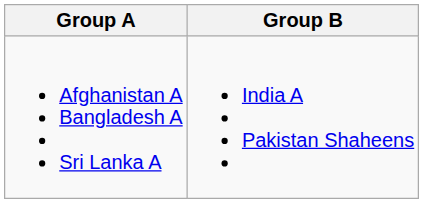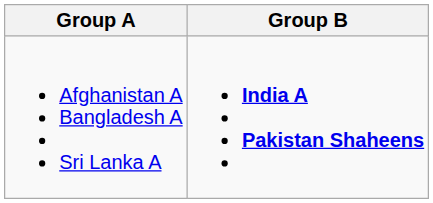(303, 128) normal -> (308, 128) bold
